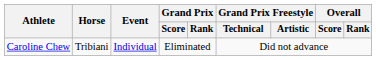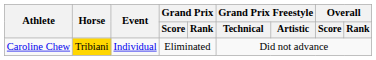(92, 47) no background -> (92, 47) gold background
